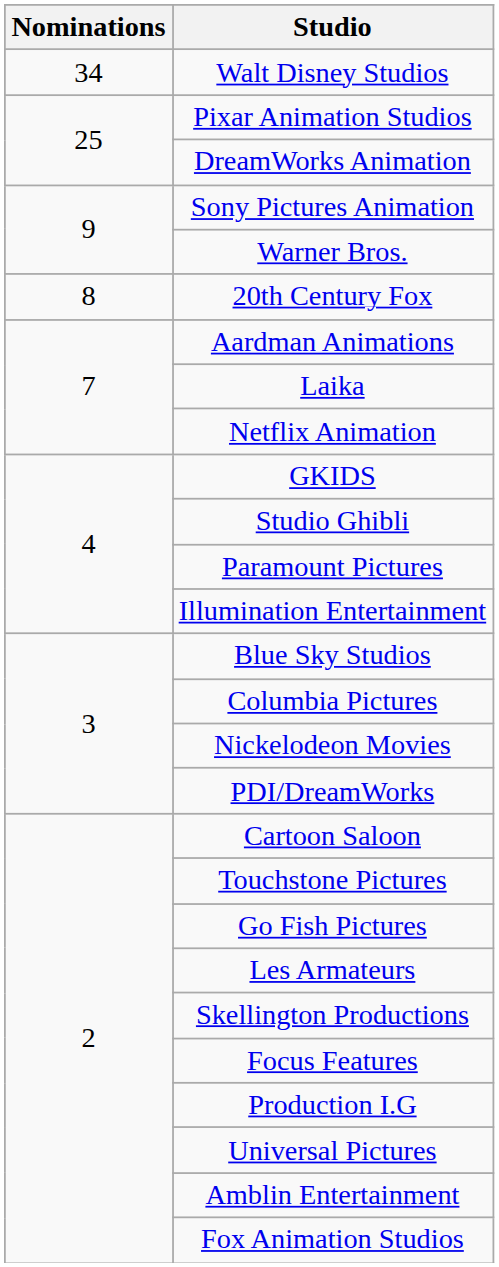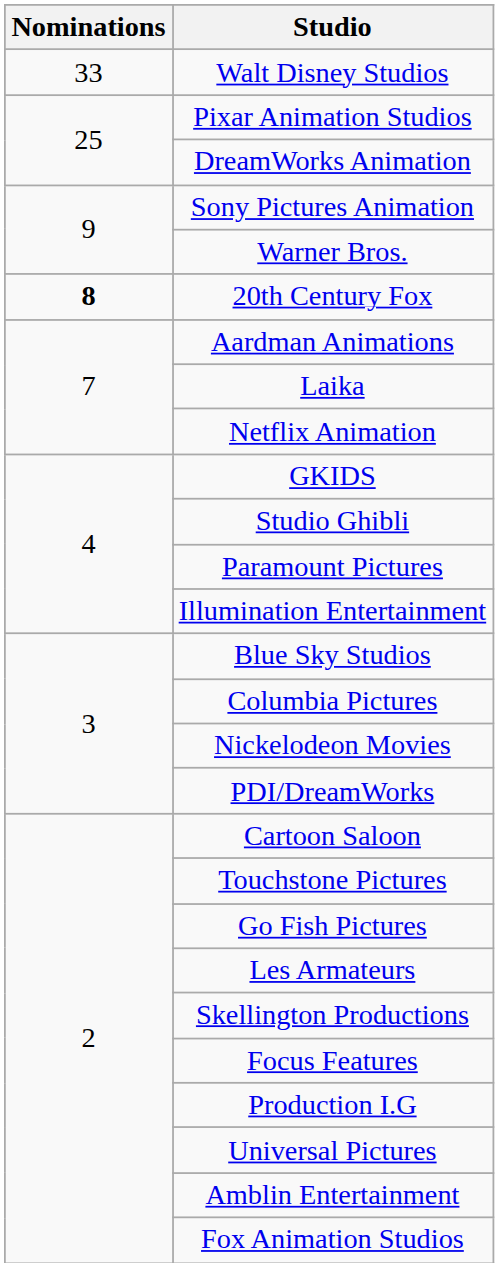(89, 71) 34 -> (89, 71) 33
(89, 296) normal -> (89, 296) bold
